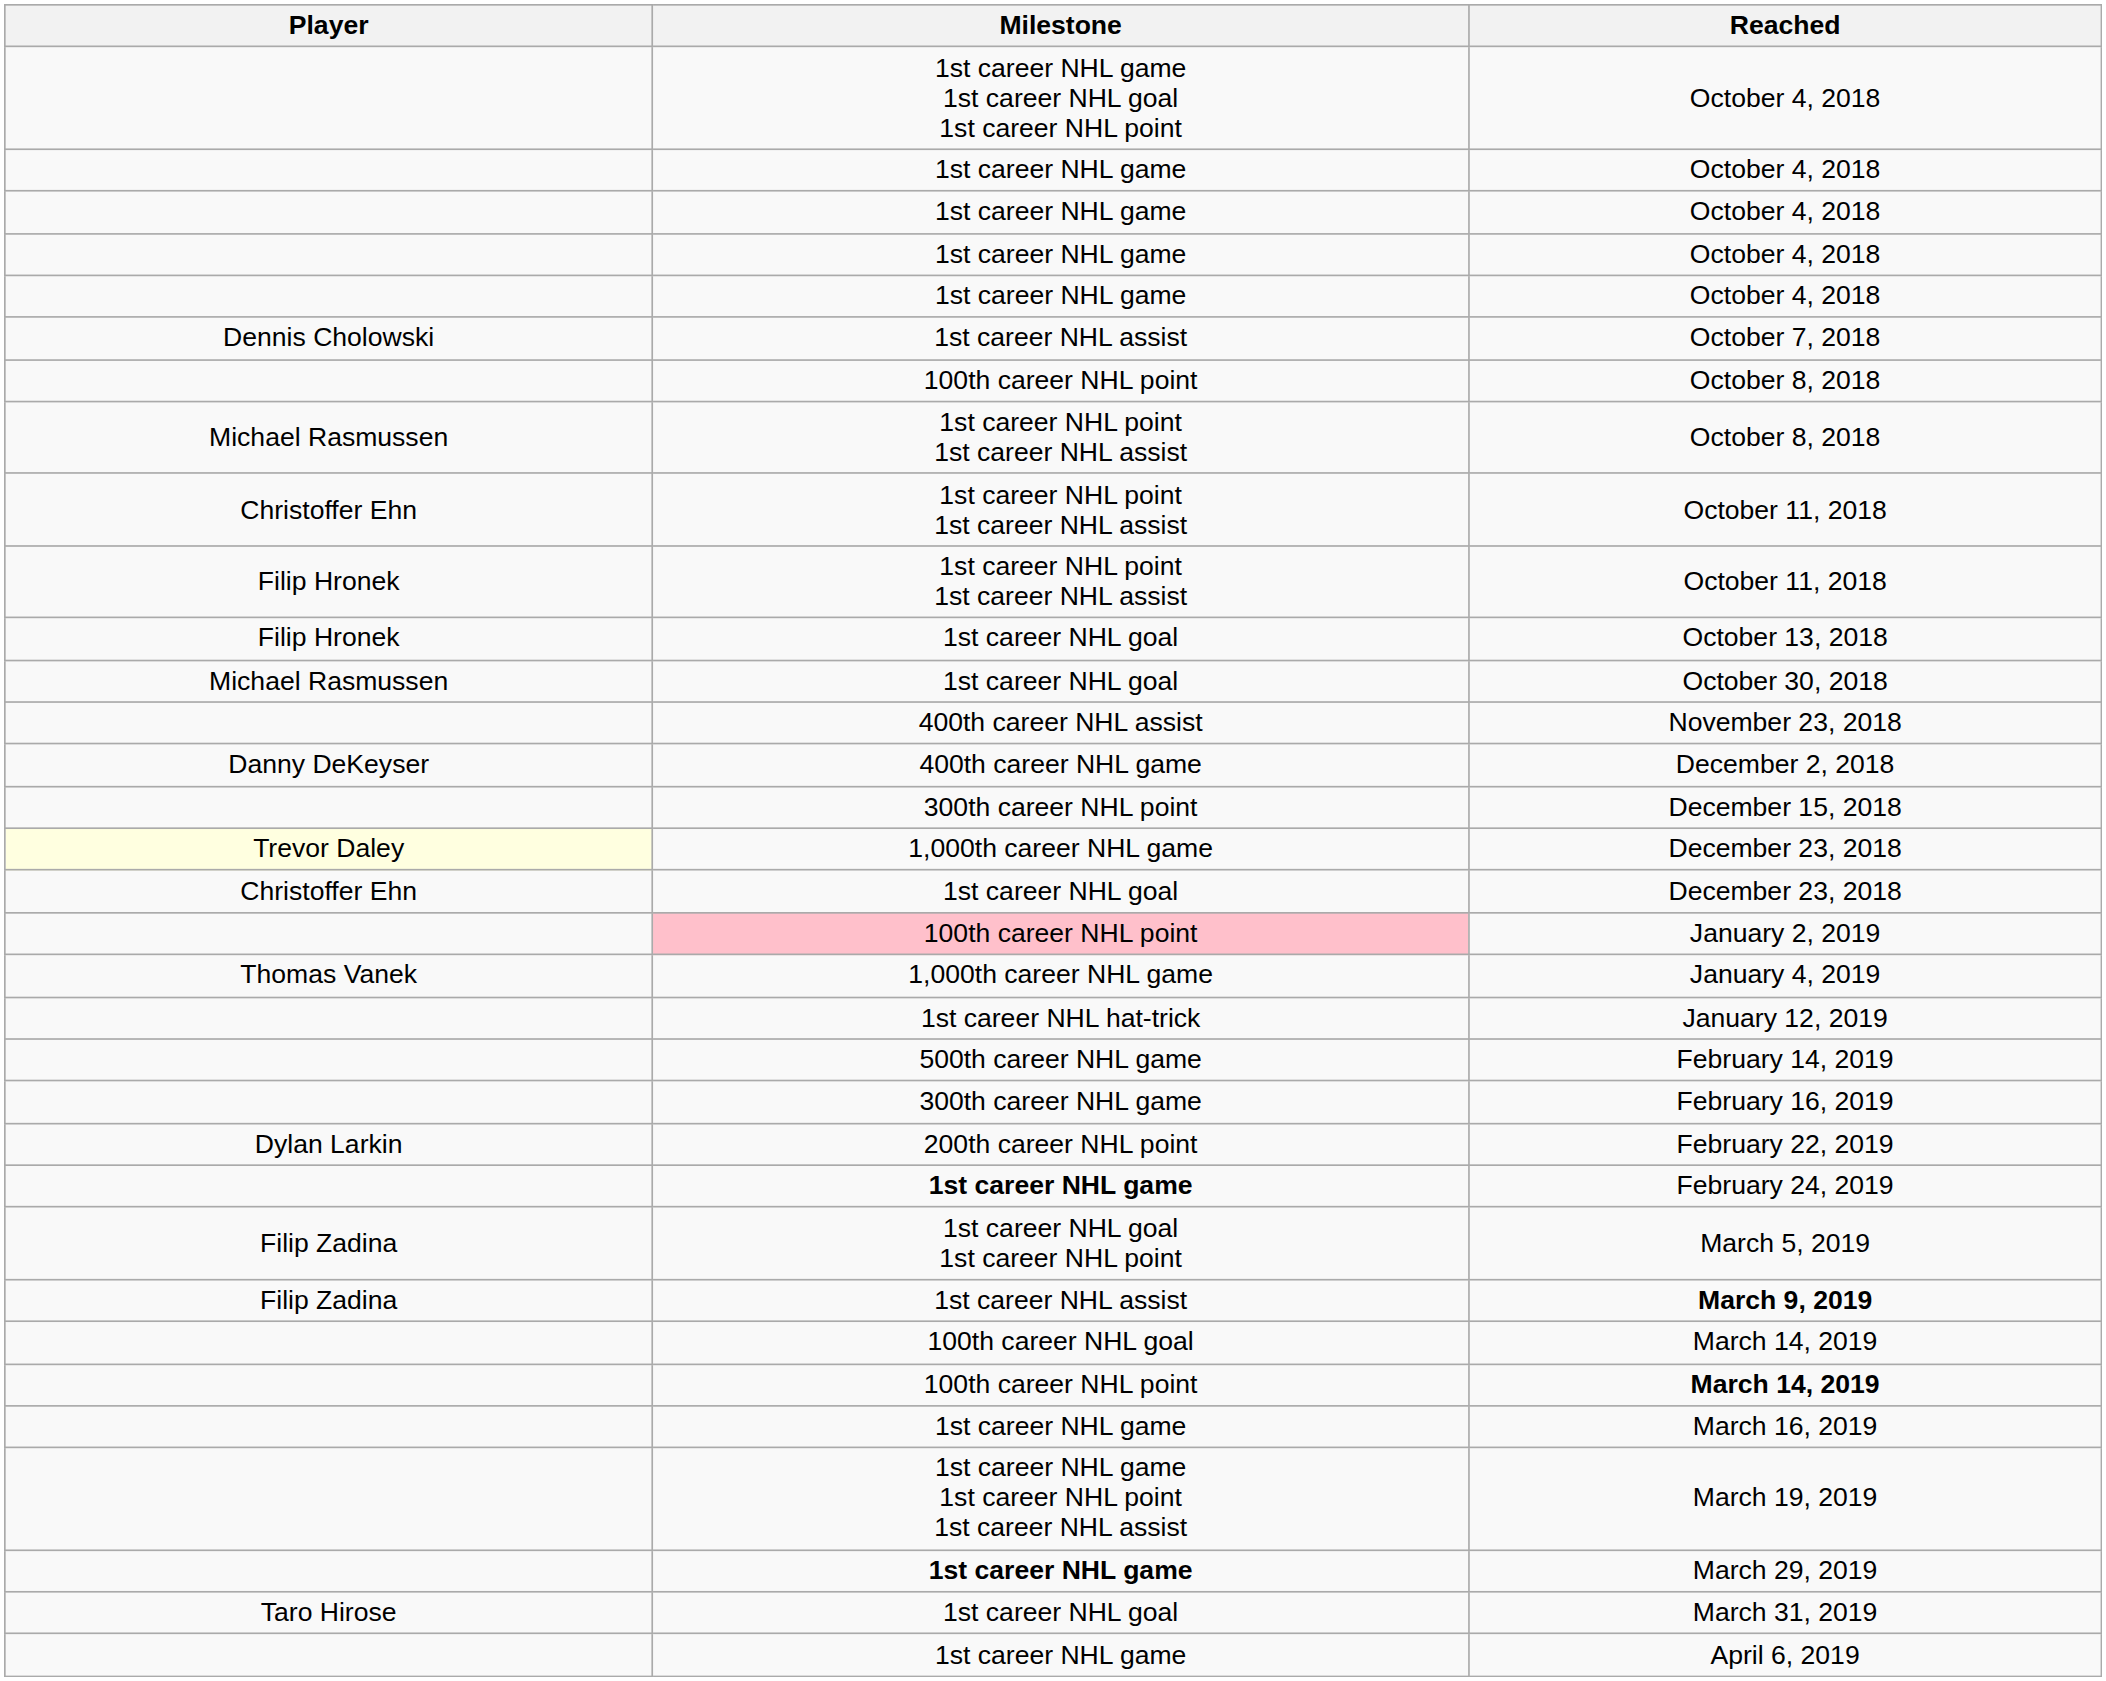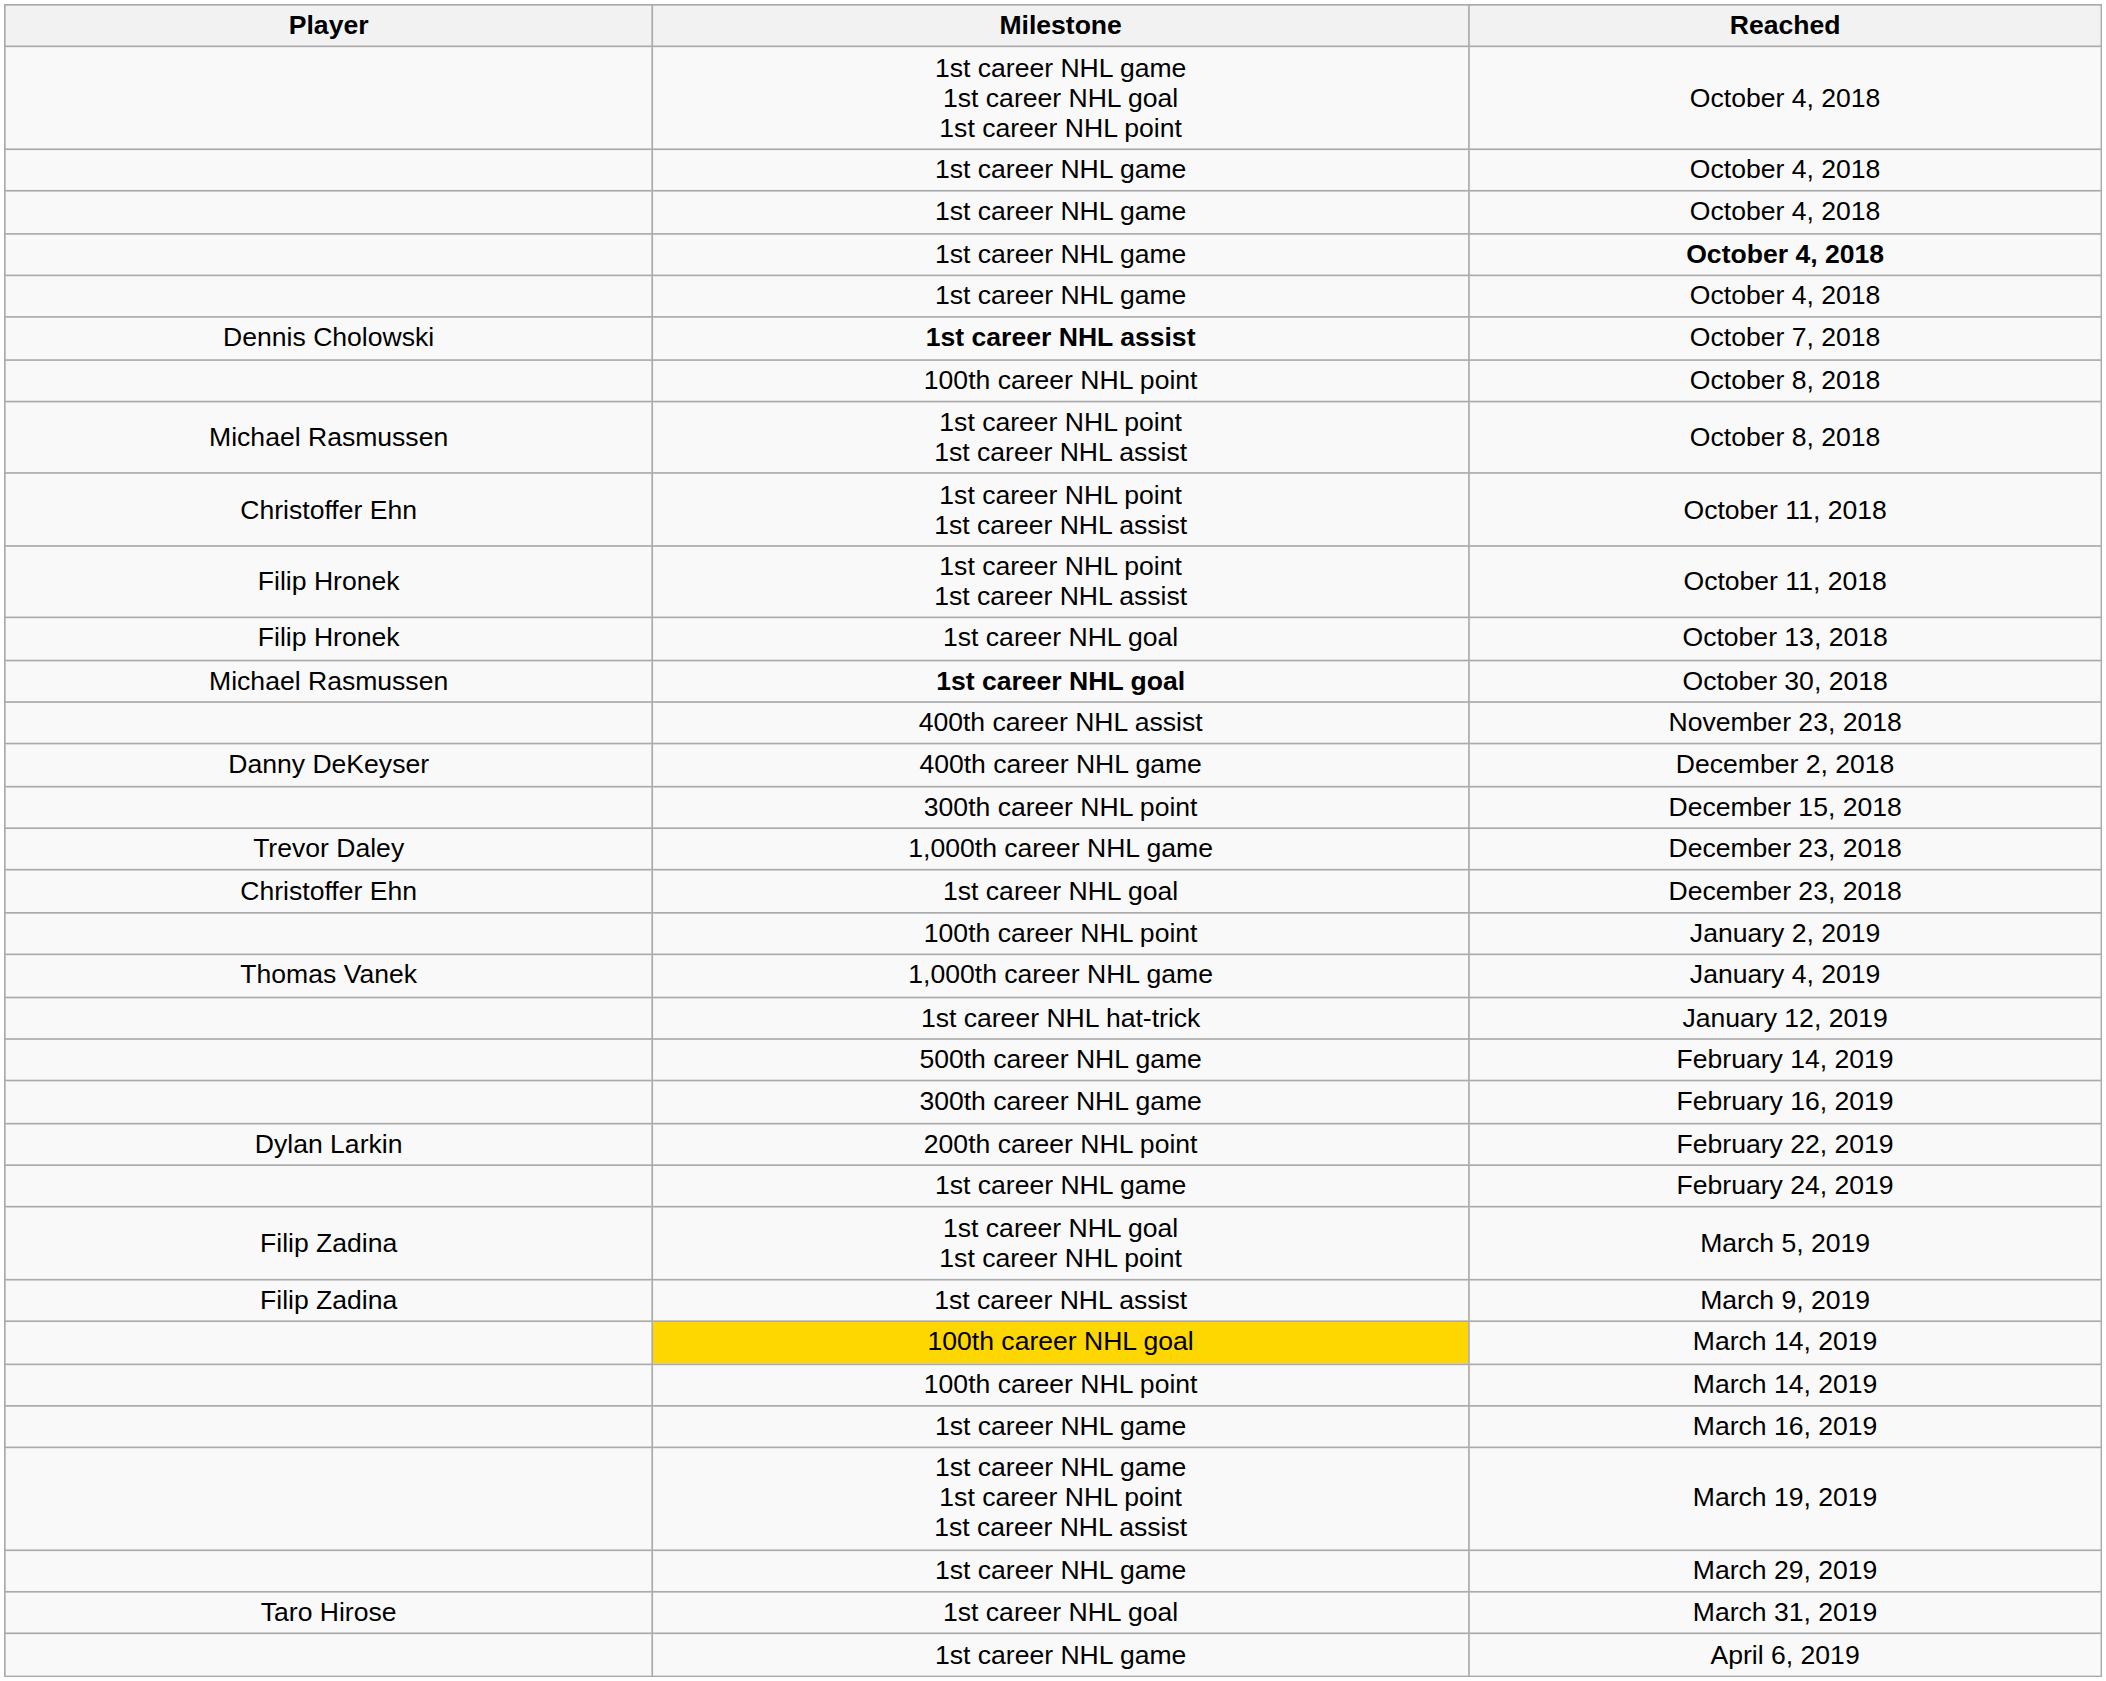(1785, 253) normal -> (1785, 253) bold
(1061, 338) normal -> (1061, 338) bold
(1061, 680) normal -> (1061, 680) bold
(329, 848) lightyellow background -> (329, 848) no background
(1061, 933) pink background -> (1061, 933) no background
(1061, 1185) bold -> (1061, 1185) normal
(1785, 1300) bold -> (1785, 1300) normal
(1061, 1342) no background -> (1061, 1342) gold background
(1785, 1384) bold -> (1785, 1384) normal
(1061, 1570) bold -> (1061, 1570) normal
